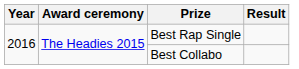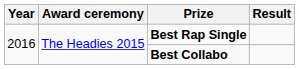(196, 34) normal -> (199, 34) bold
(186, 54) normal -> (189, 54) bold
